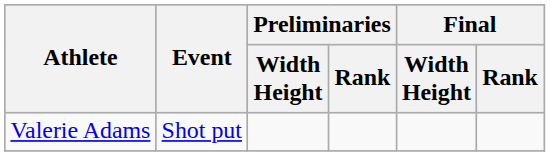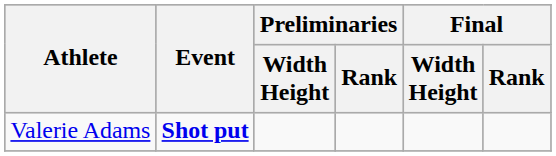(202, 131) normal -> (205, 131) bold
